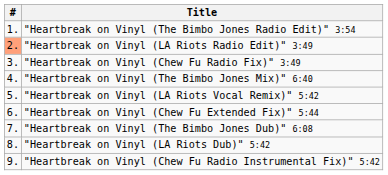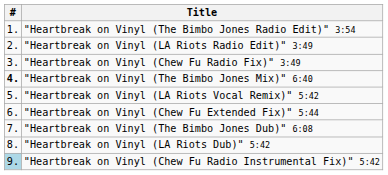(13, 46) lightsalmon background -> (13, 46) no background
(13, 79) normal -> (13, 79) bold
(13, 161) no background -> (13, 161) lightblue background
